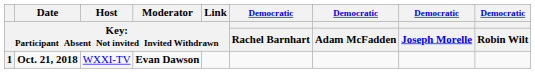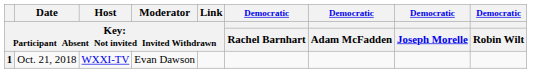(48, 59) bold -> (47, 59) normal
(167, 59) bold -> (165, 59) normal
